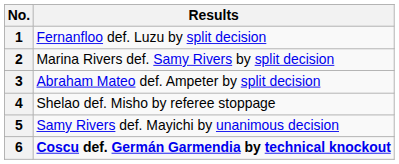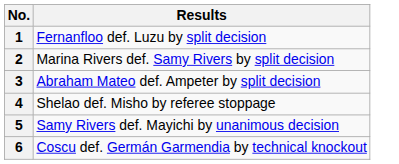(214, 147) bold -> (202, 147) normal
